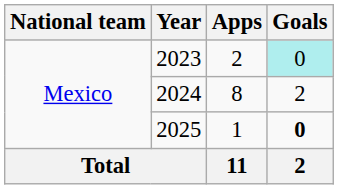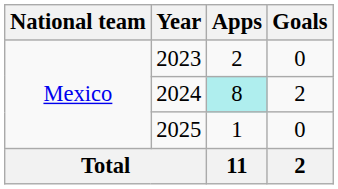(300, 58) paleturquoise background -> (300, 58) no background
(237, 93) no background -> (237, 93) paleturquoise background
(300, 129) bold -> (300, 129) normal
